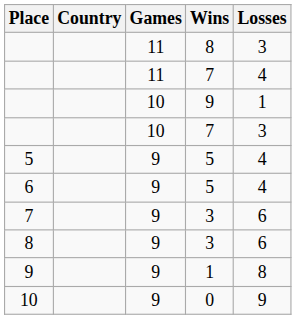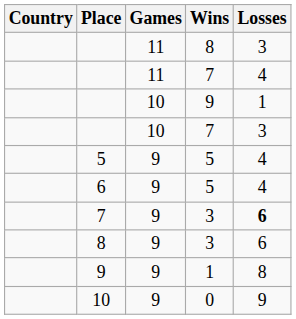columns swapped: (29, 18) <-> (89, 18)
(262, 215) normal -> (262, 215) bold
